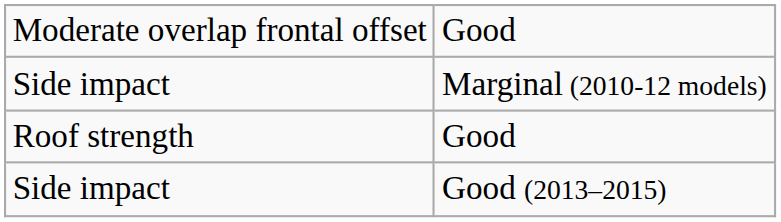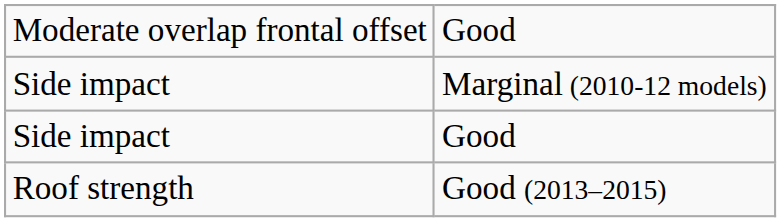(103, 135) Roof strength -> (91, 135) Side impact
(91, 188) Side impact -> (103, 188) Roof strength
